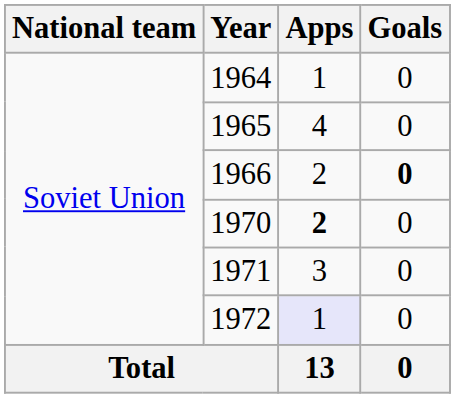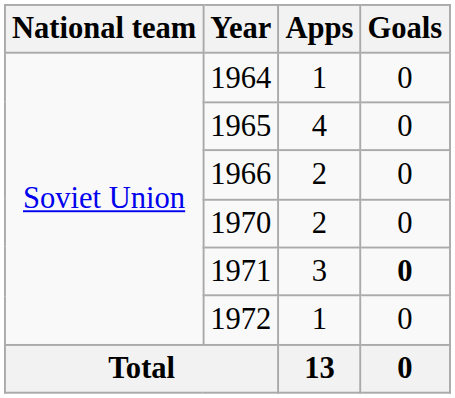(405, 174) bold -> (405, 174) normal
(319, 222) bold -> (319, 222) normal
(405, 271) normal -> (405, 271) bold
(319, 319) lavender background -> (319, 319) no background
